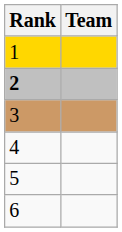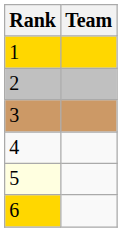(14, 83) bold -> (14, 83) normal
(14, 178) no background -> (14, 178) lightyellow background
(14, 210) no background -> (14, 210) gold background
